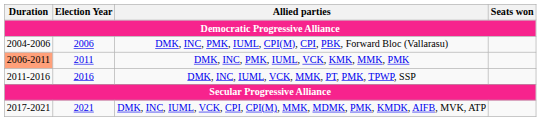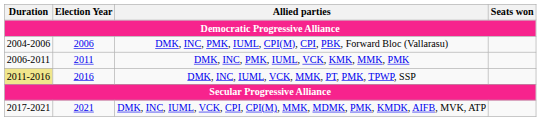(28, 60) lightsalmon background -> (28, 60) no background
(28, 76) no background -> (28, 76) khaki background
